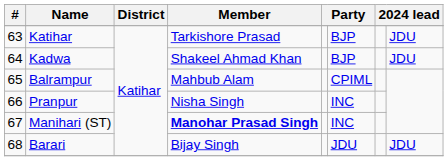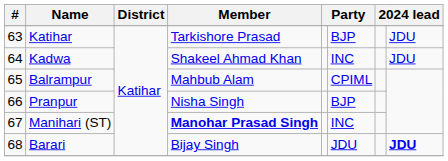(343, 58) BJP -> (342, 58) INC
(342, 101) INC -> (343, 101) BJP
(403, 144) normal -> (403, 144) bold
